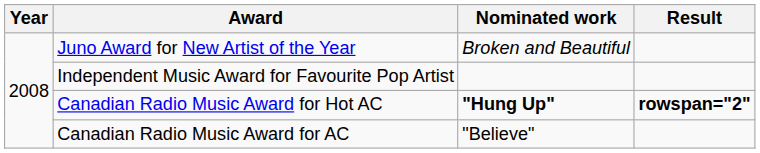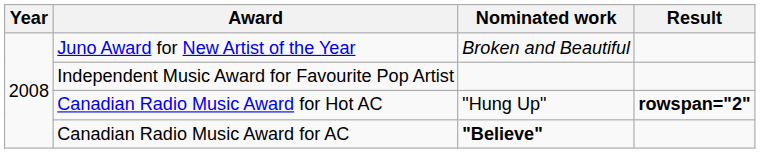(509, 104) bold -> (504, 104) normal
(498, 133) normal -> (503, 133) bold
